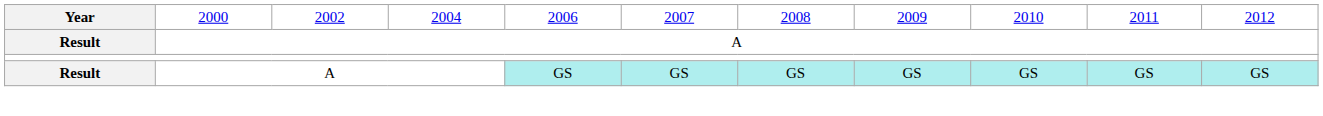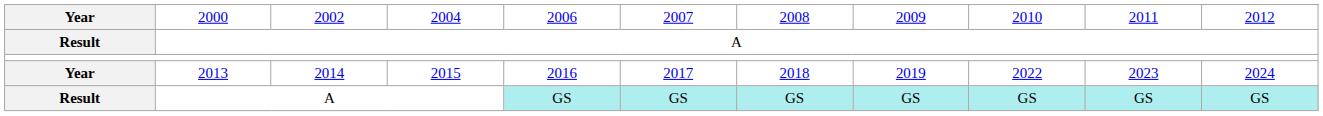+ row: (80, 73)
